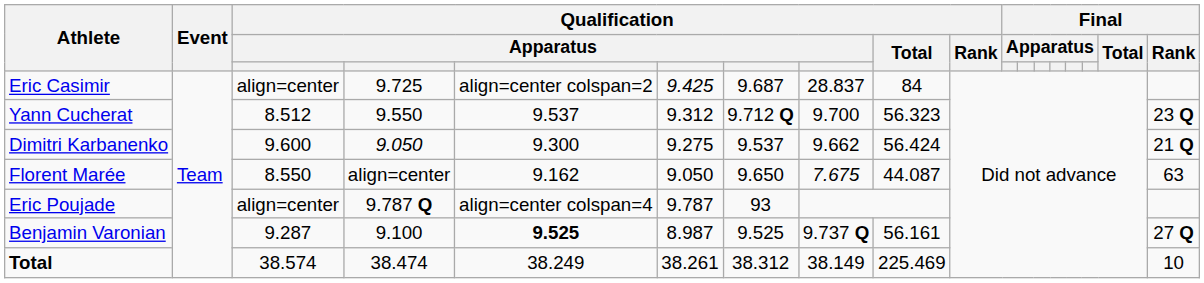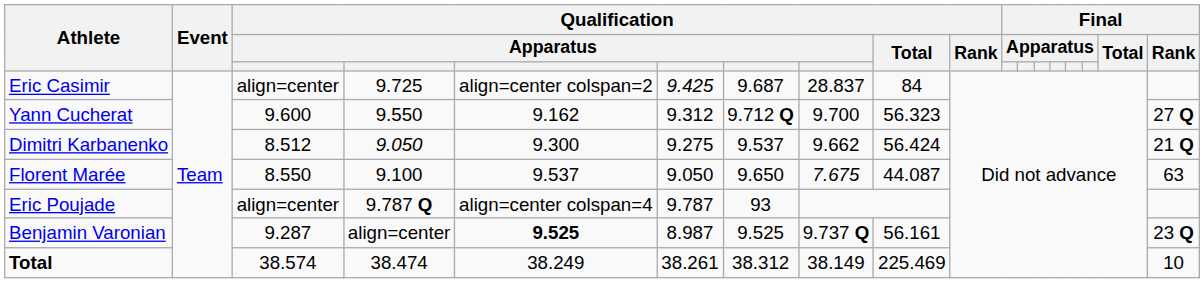(288, 115) 8.512 -> (288, 115) 9.600
(556, 115) 9.537 -> (556, 115) 9.162
(1174, 115) 23 Q -> (1174, 115) 27 Q
(288, 145) 9.600 -> (288, 145) 8.512
(399, 174) align=center -> (399, 174) 9.100
(556, 174) 9.162 -> (556, 174) 9.537
(399, 234) 9.100 -> (399, 234) align=center
(1174, 234) 27 Q -> (1174, 234) 23 Q
